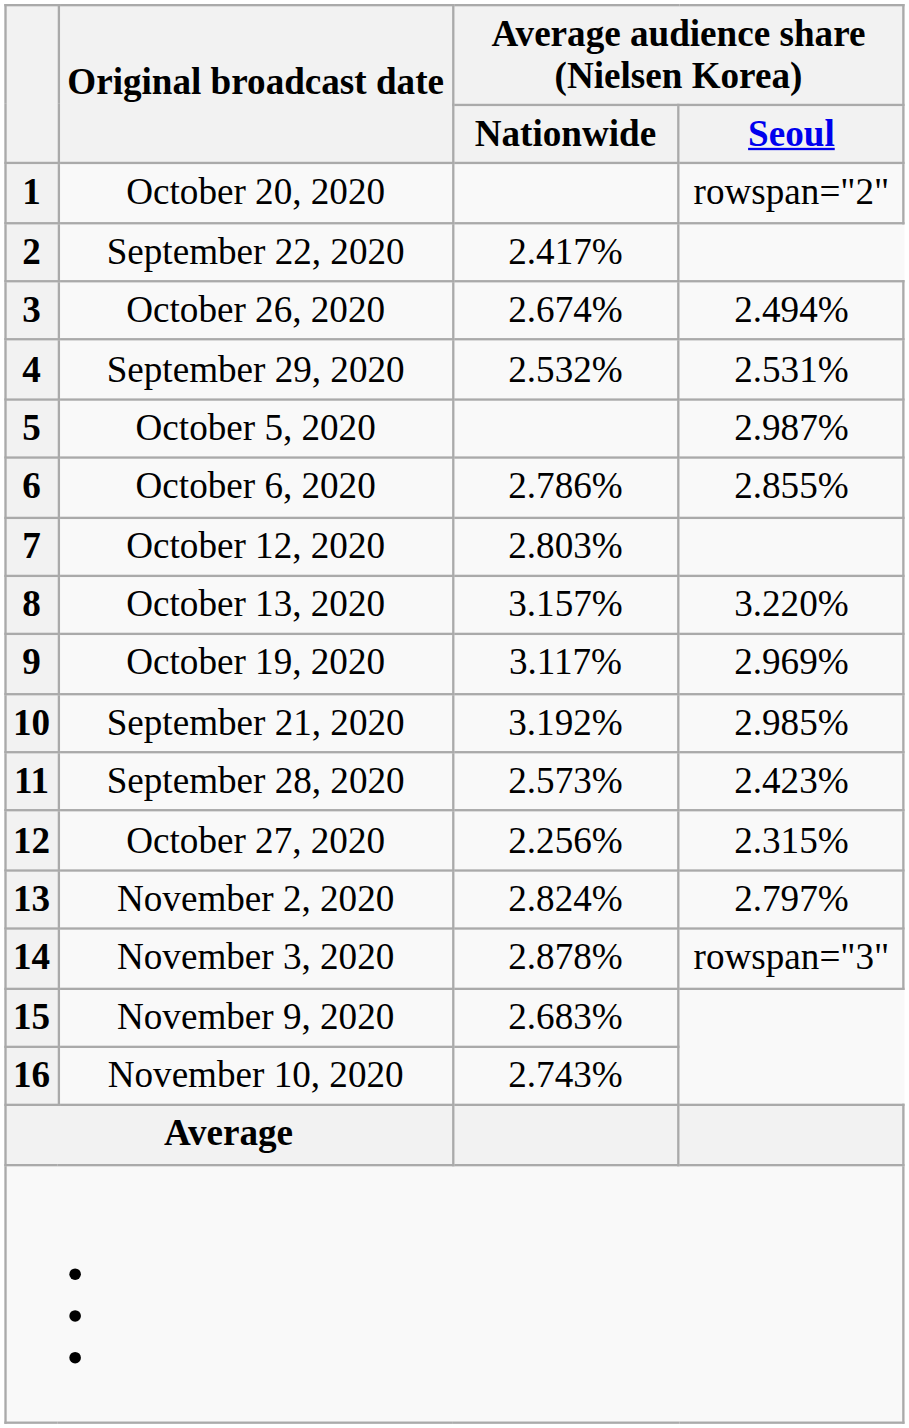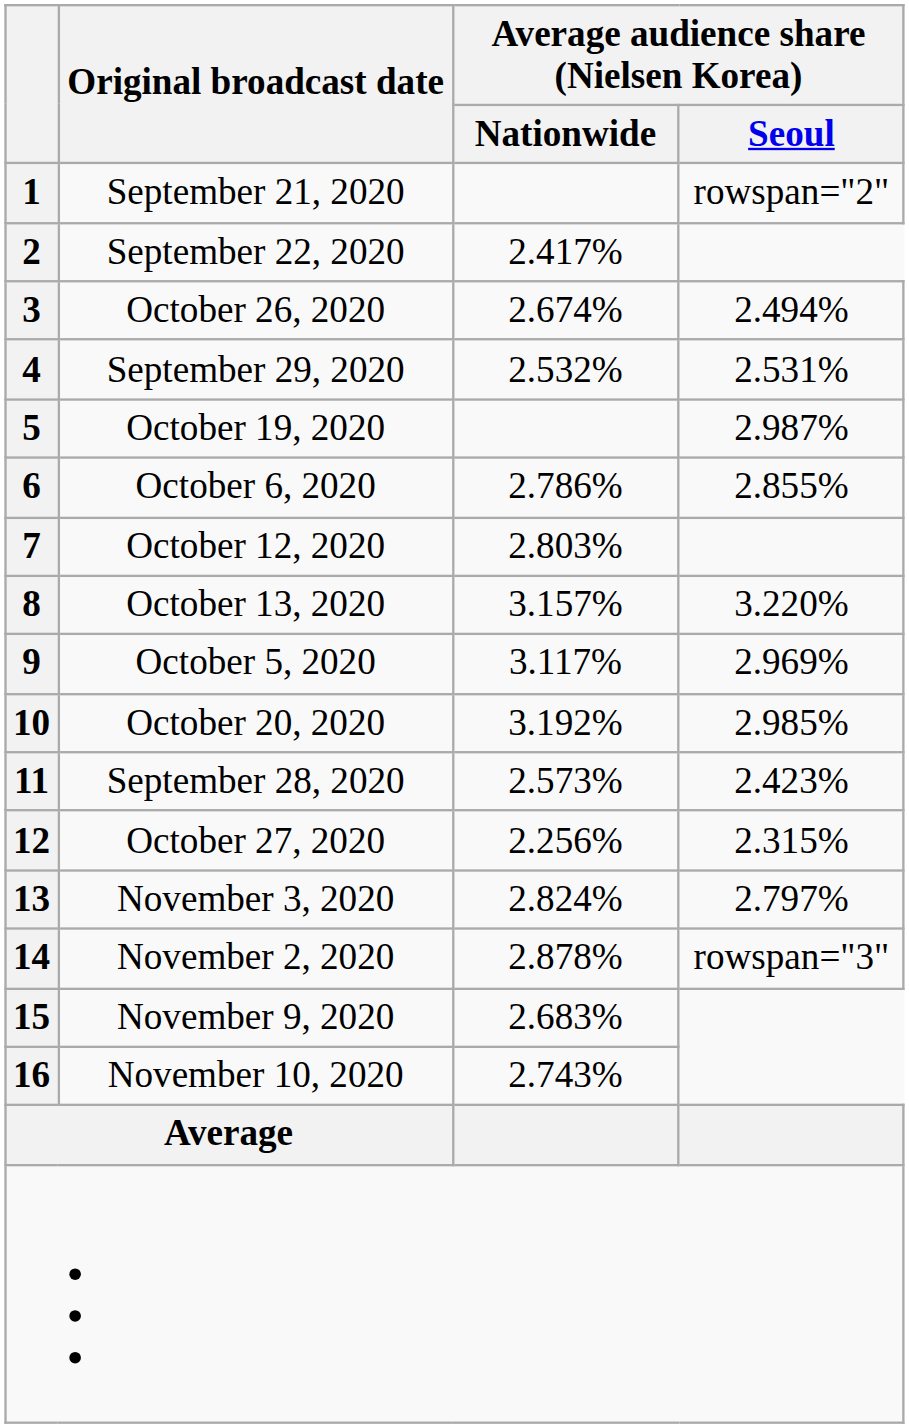(256, 192) October 20, 2020 -> (256, 192) September 21, 2020
(256, 427) October 5, 2020 -> (256, 427) October 19, 2020
(256, 663) October 19, 2020 -> (256, 663) October 5, 2020
(256, 722) September 21, 2020 -> (256, 722) October 20, 2020
(256, 898) November 2, 2020 -> (256, 898) November 3, 2020
(256, 957) November 3, 2020 -> (256, 957) November 2, 2020
